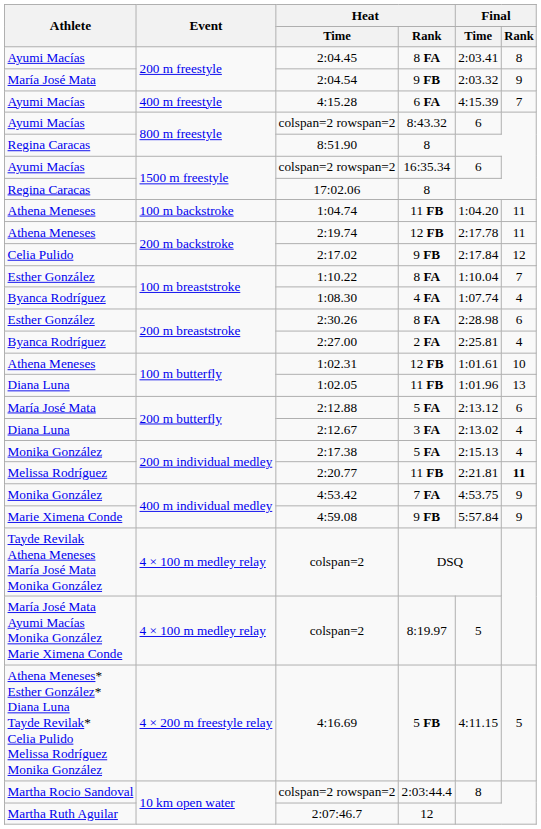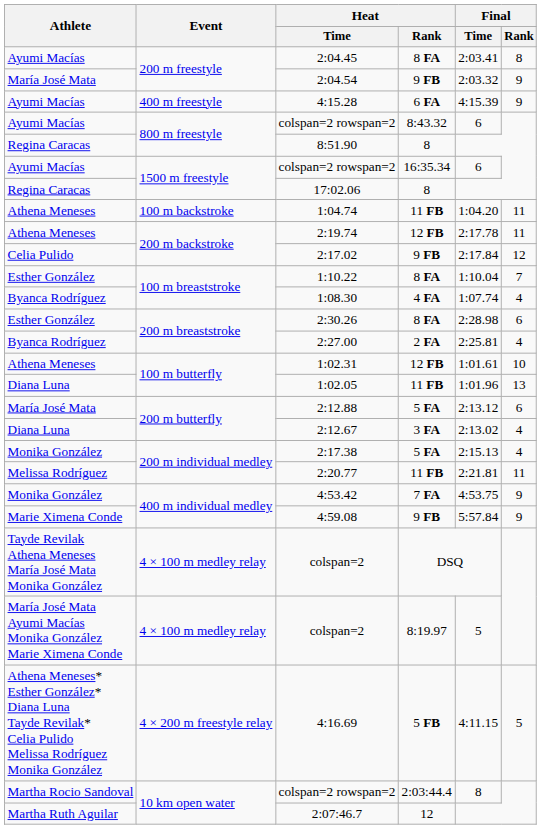(519, 102) 7 -> (519, 102) 9
(519, 473) bold -> (519, 473) normal
